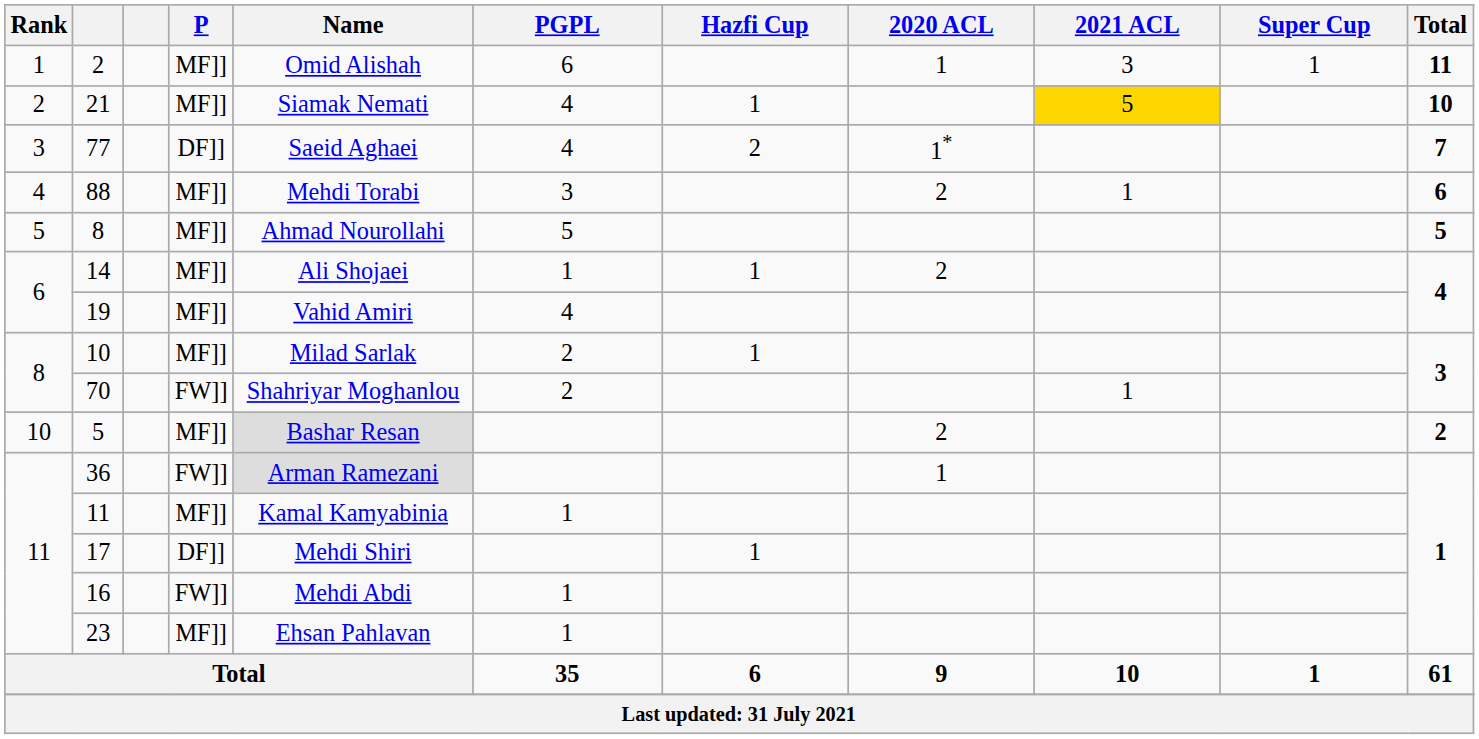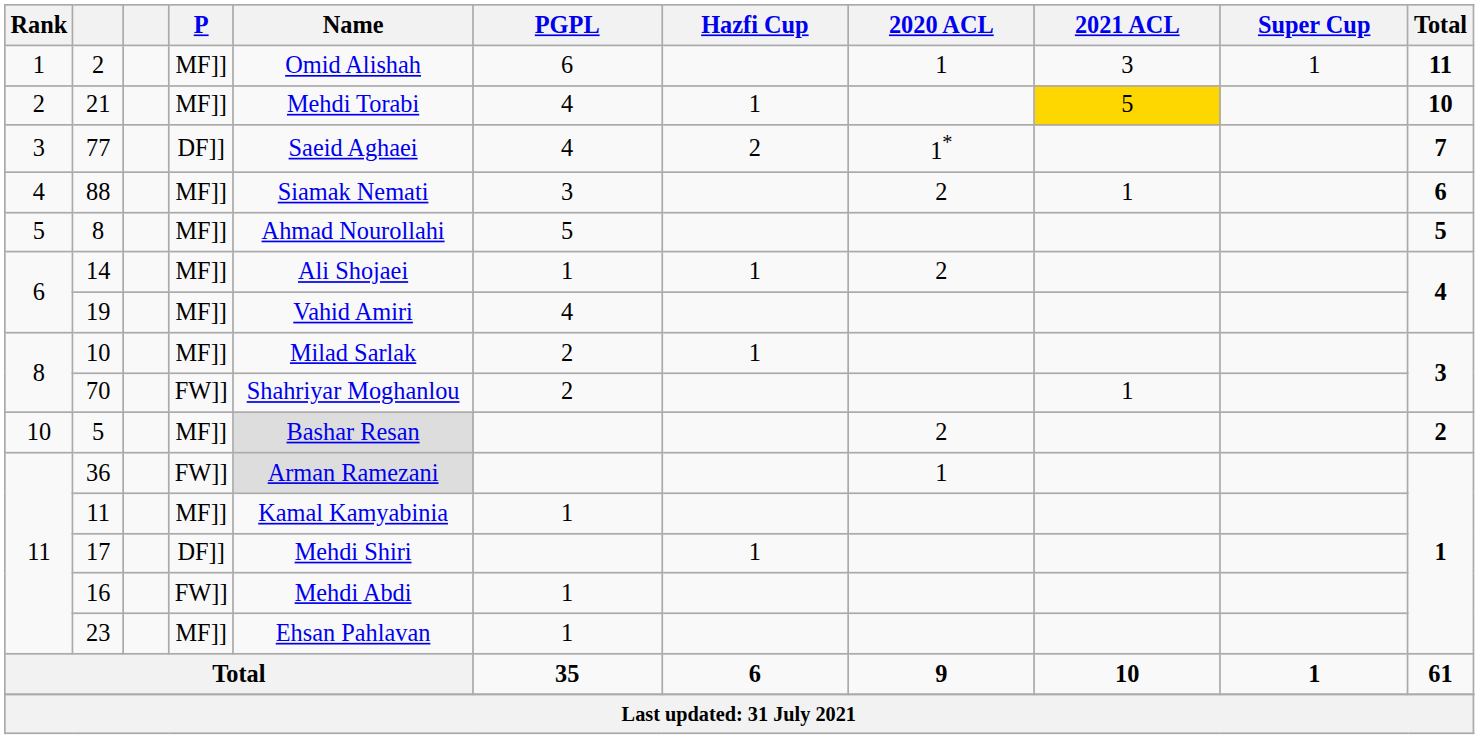(353, 105) Siamak Nemati -> (353, 105) Mehdi Torabi
(353, 191) Mehdi Torabi -> (353, 191) Siamak Nemati
